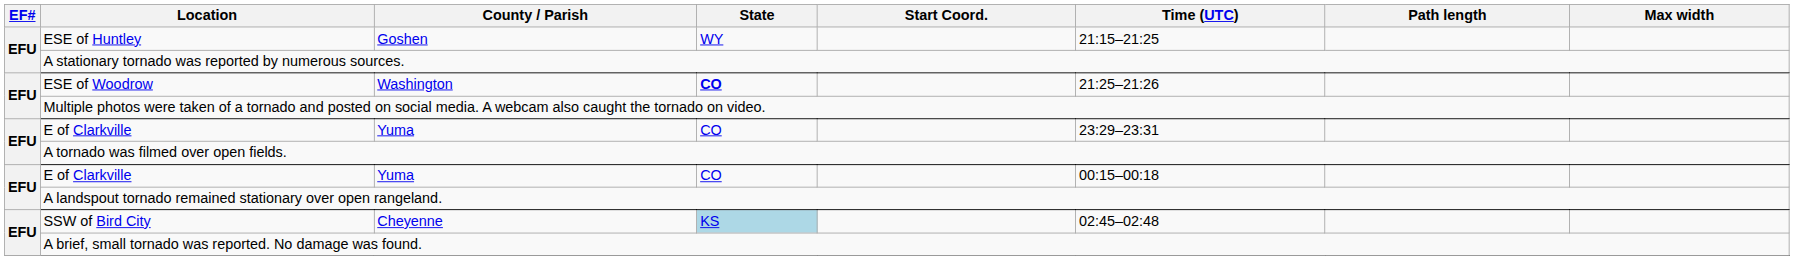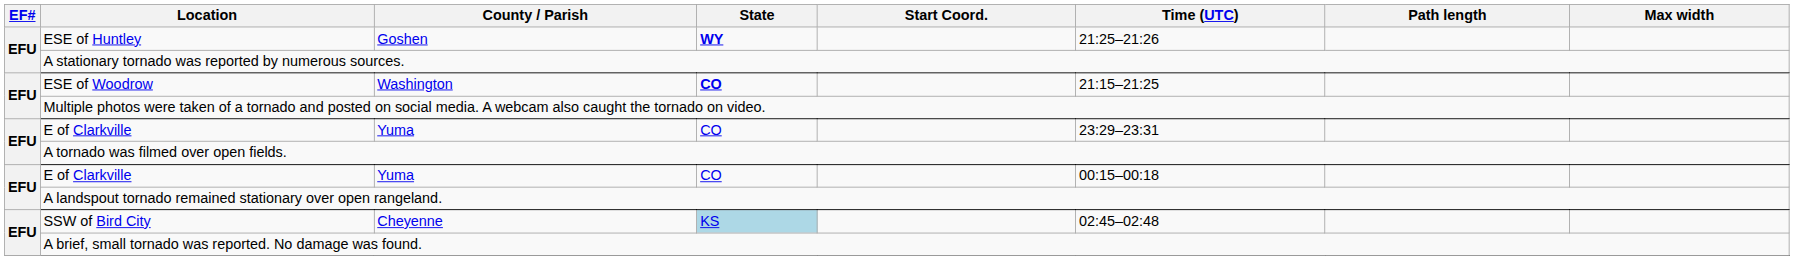(712, 38) normal -> (712, 38) bold
(1119, 38) 21:15–21:25 -> (1119, 38) 21:25–21:26
(1119, 84) 21:25–21:26 -> (1119, 84) 21:15–21:25
